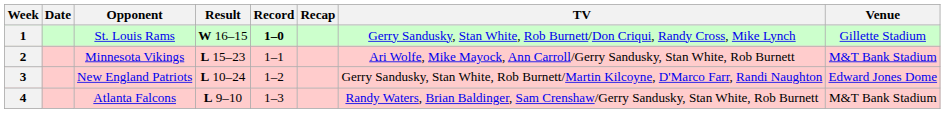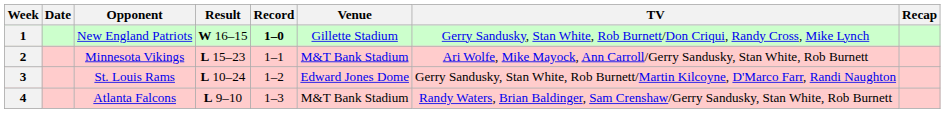columns swapped: (883, 14) <-> (318, 14)
(135, 35) St. Louis Rams -> (135, 35) New England Patriots
(135, 77) New England Patriots -> (135, 77) St. Louis Rams
